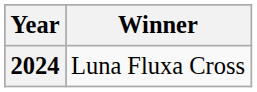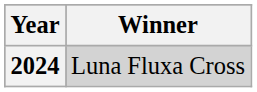(158, 65) no background -> (158, 65) lightgrey background
